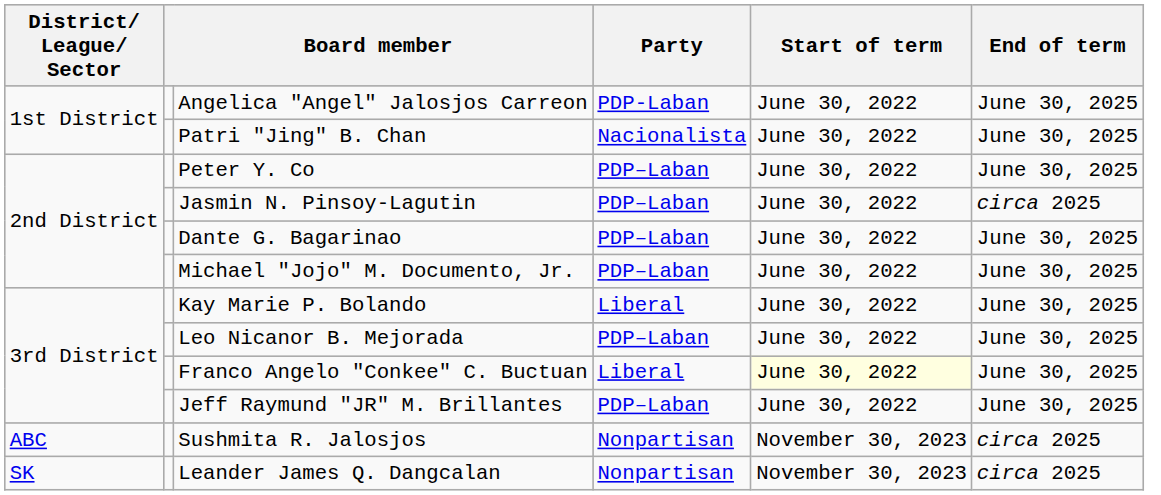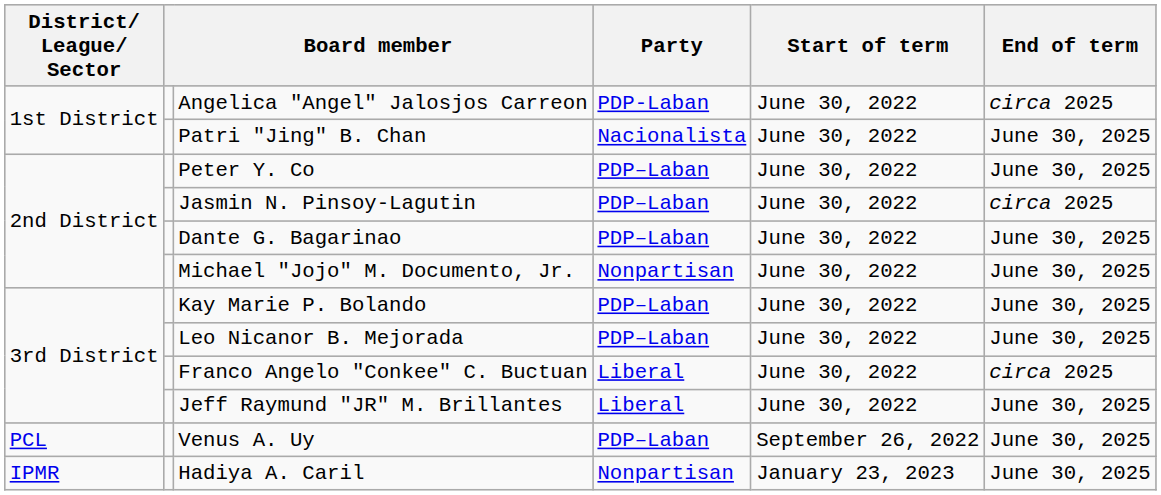(1057, 103) June 30, 2025 -> (1051, 103) circa 2025
(653, 271) PDP–Laban -> (666, 271) Nonpartisan
(641, 305) Liberal -> (653, 305) PDP–Laban
(837, 373) lightyellow background -> (837, 373) no background
(1057, 373) June 30, 2025 -> (1051, 373) circa 2025
(653, 406) PDP–Laban -> (641, 406) Liberal
- row: (302, 440)
+ row: (246, 440)
- row: (340, 474)
+ row: (271, 474)
